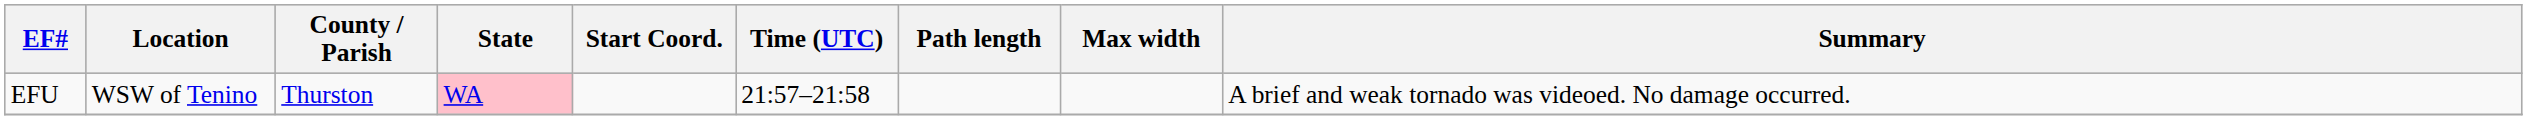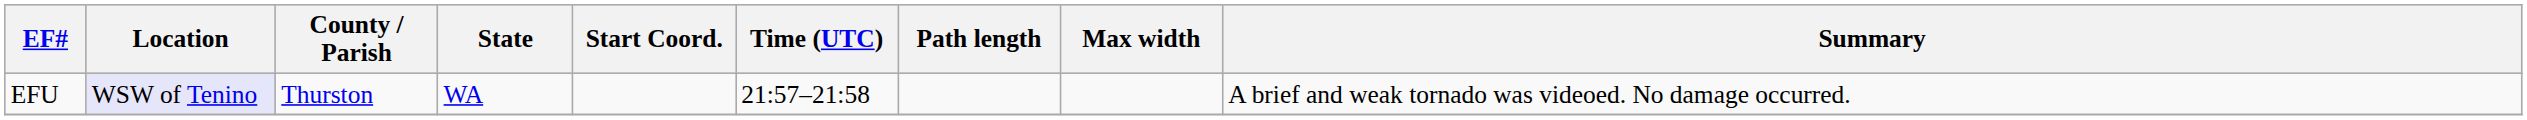(175, 93) no background -> (175, 93) lavender background
(463, 93) pink background -> (463, 93) no background
